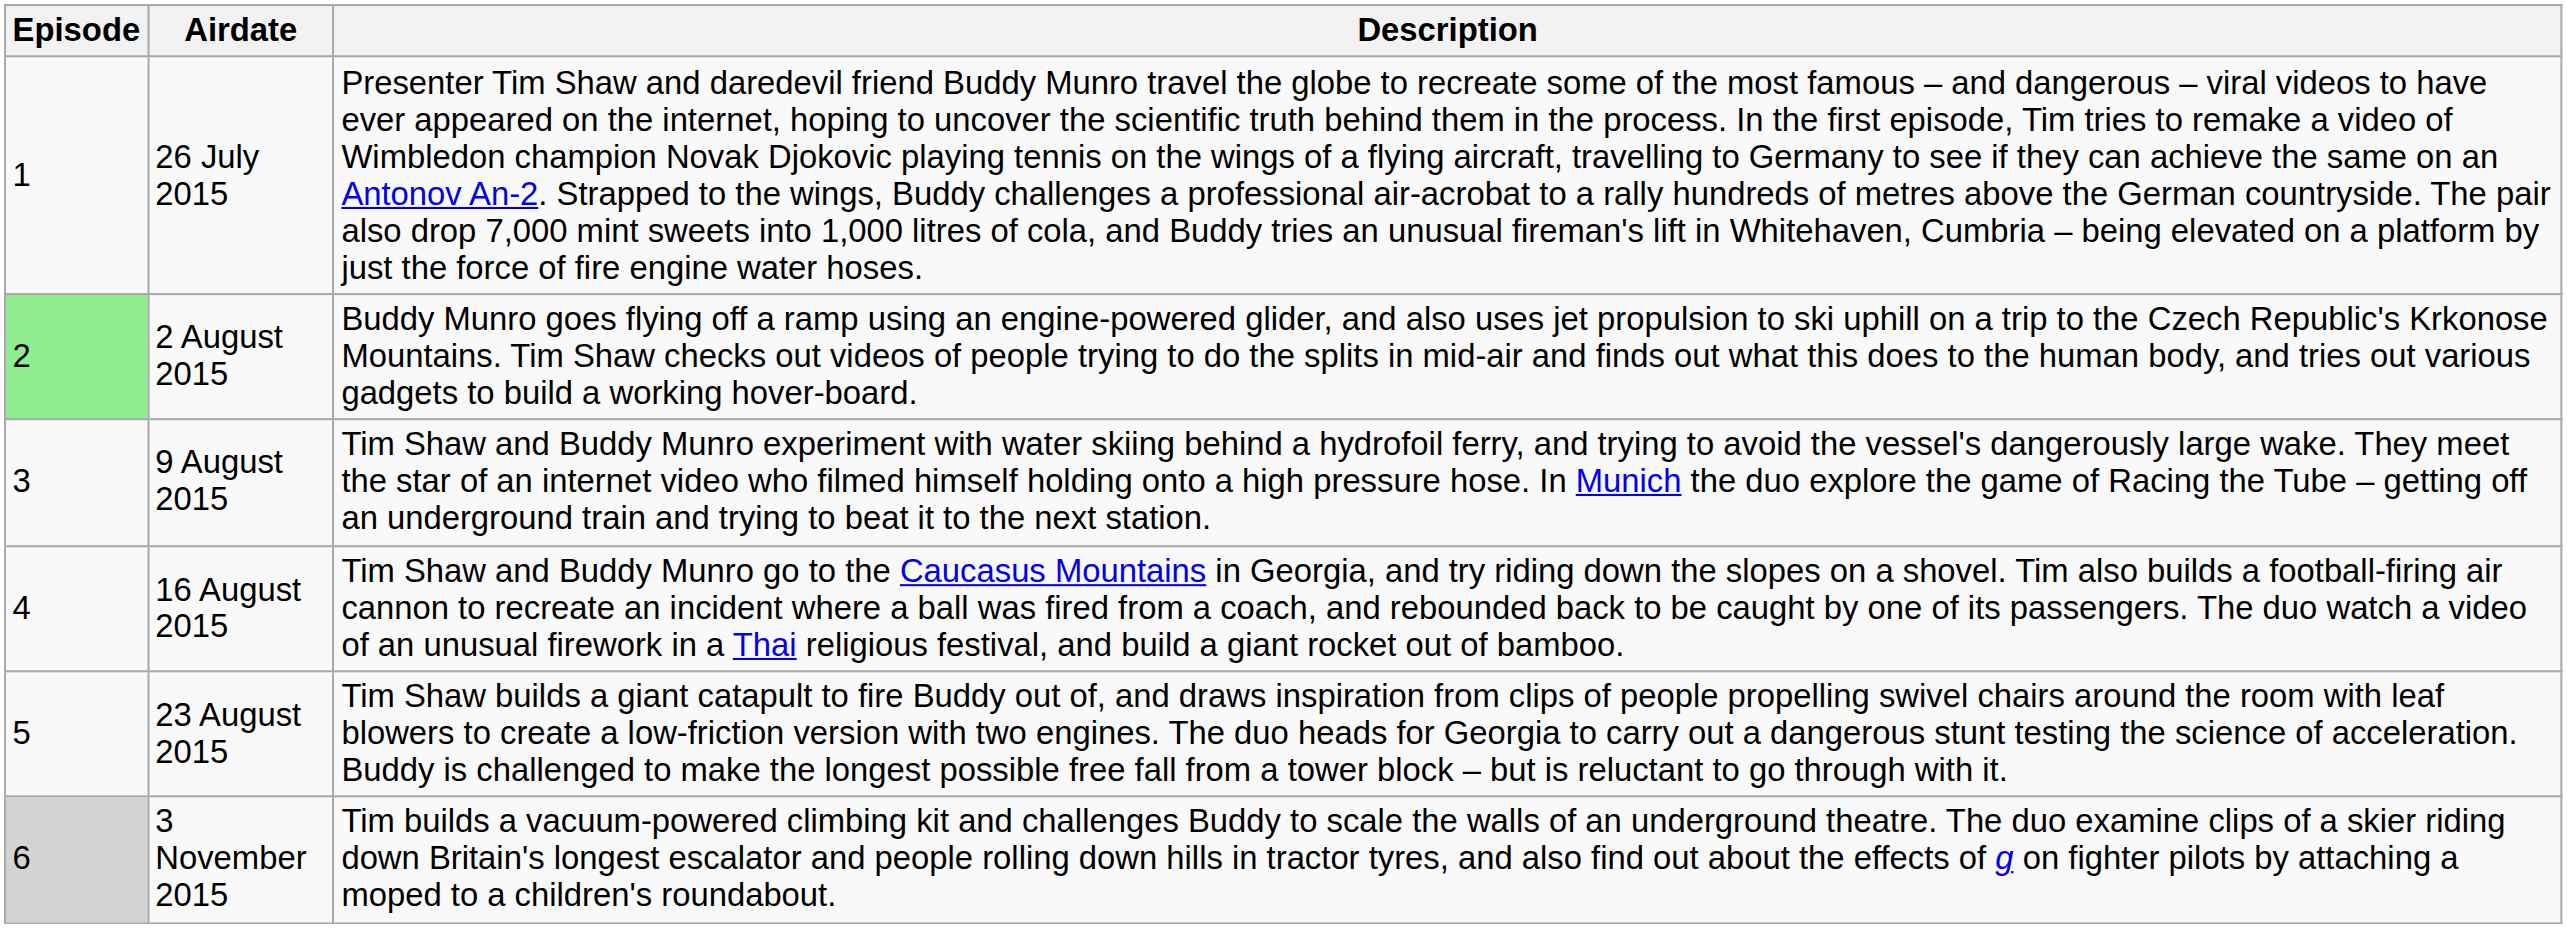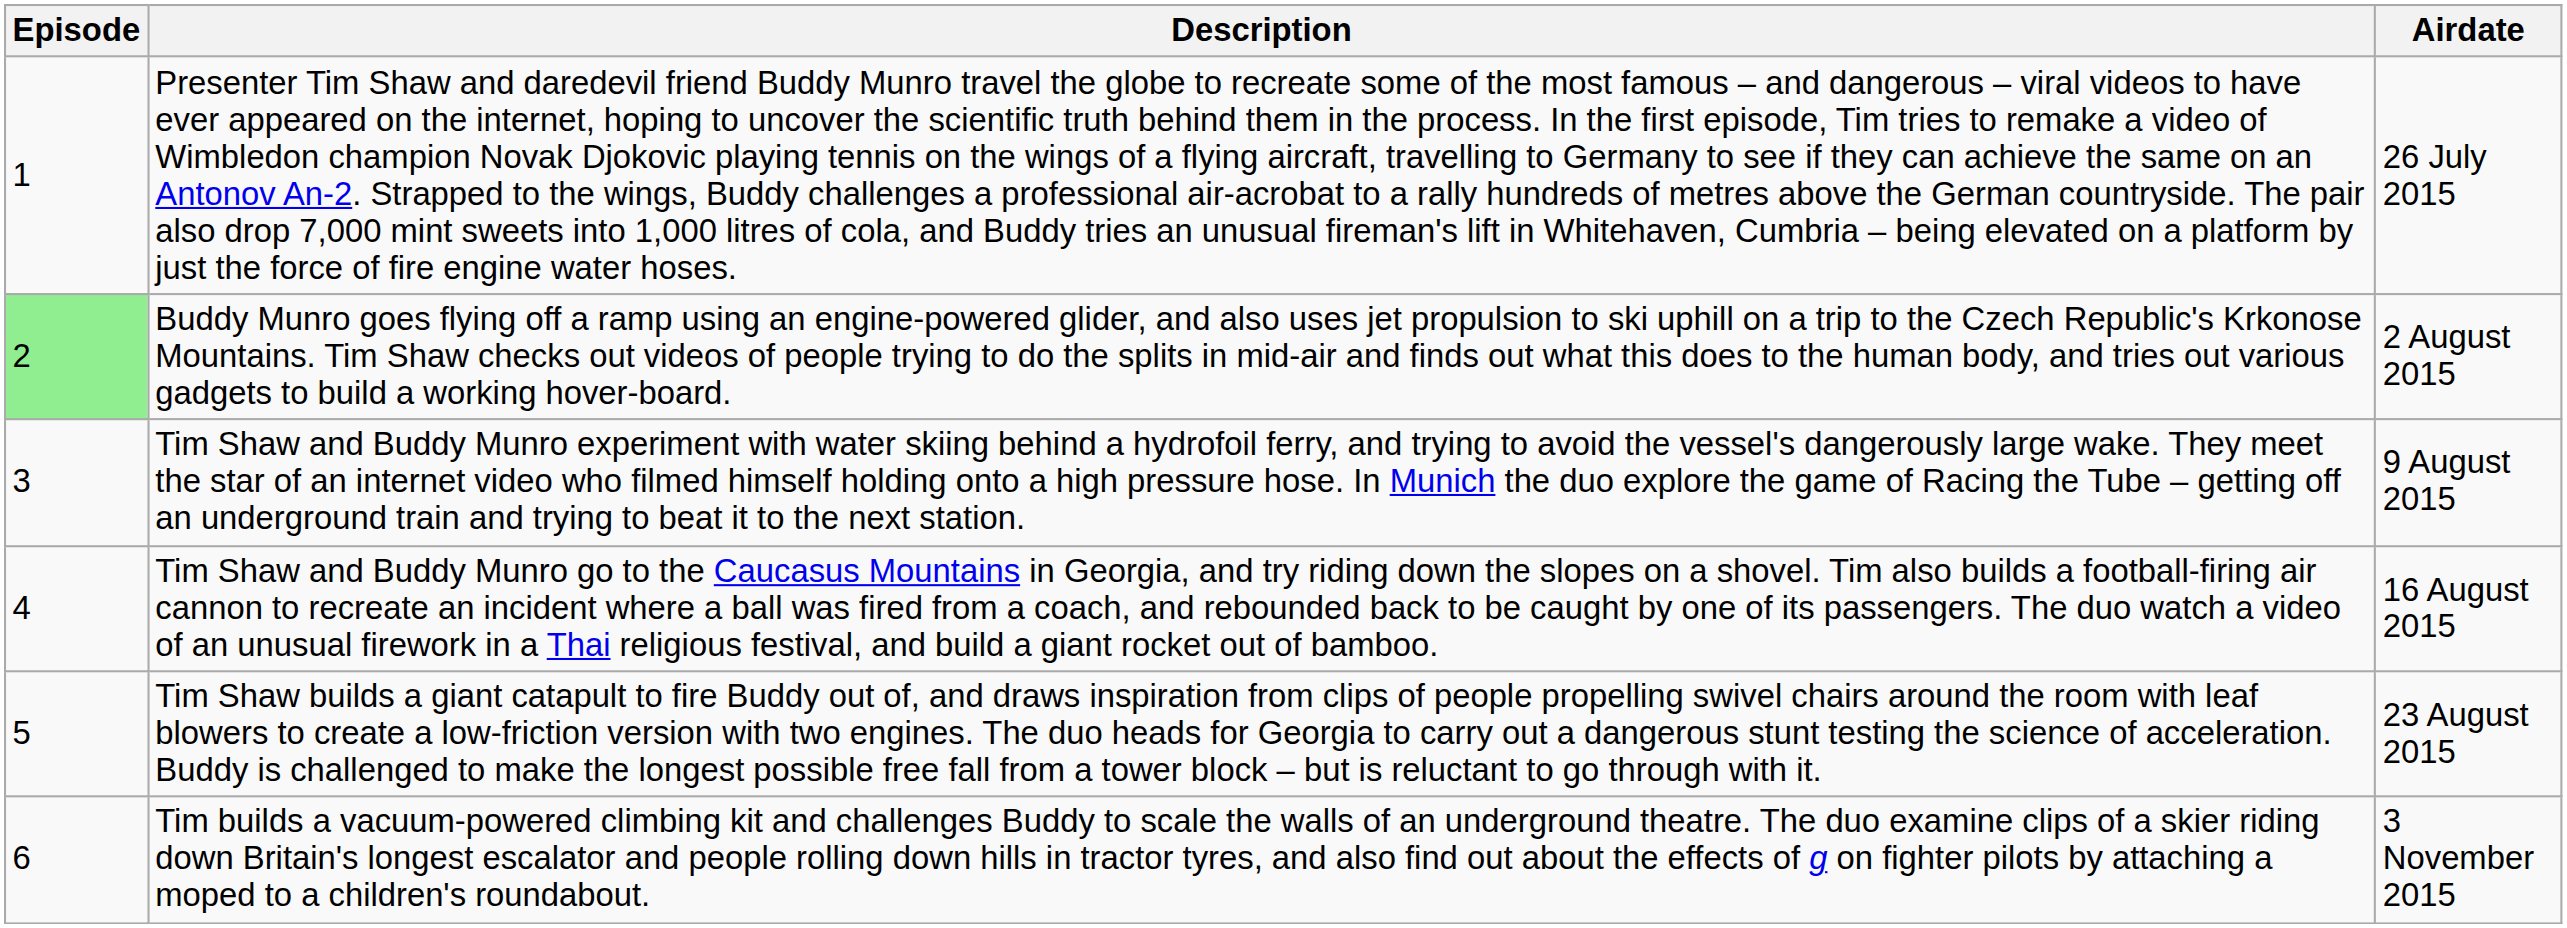columns swapped: (1448, 30) <-> (241, 30)
(22, 859) lightgrey background -> (22, 859) no background
